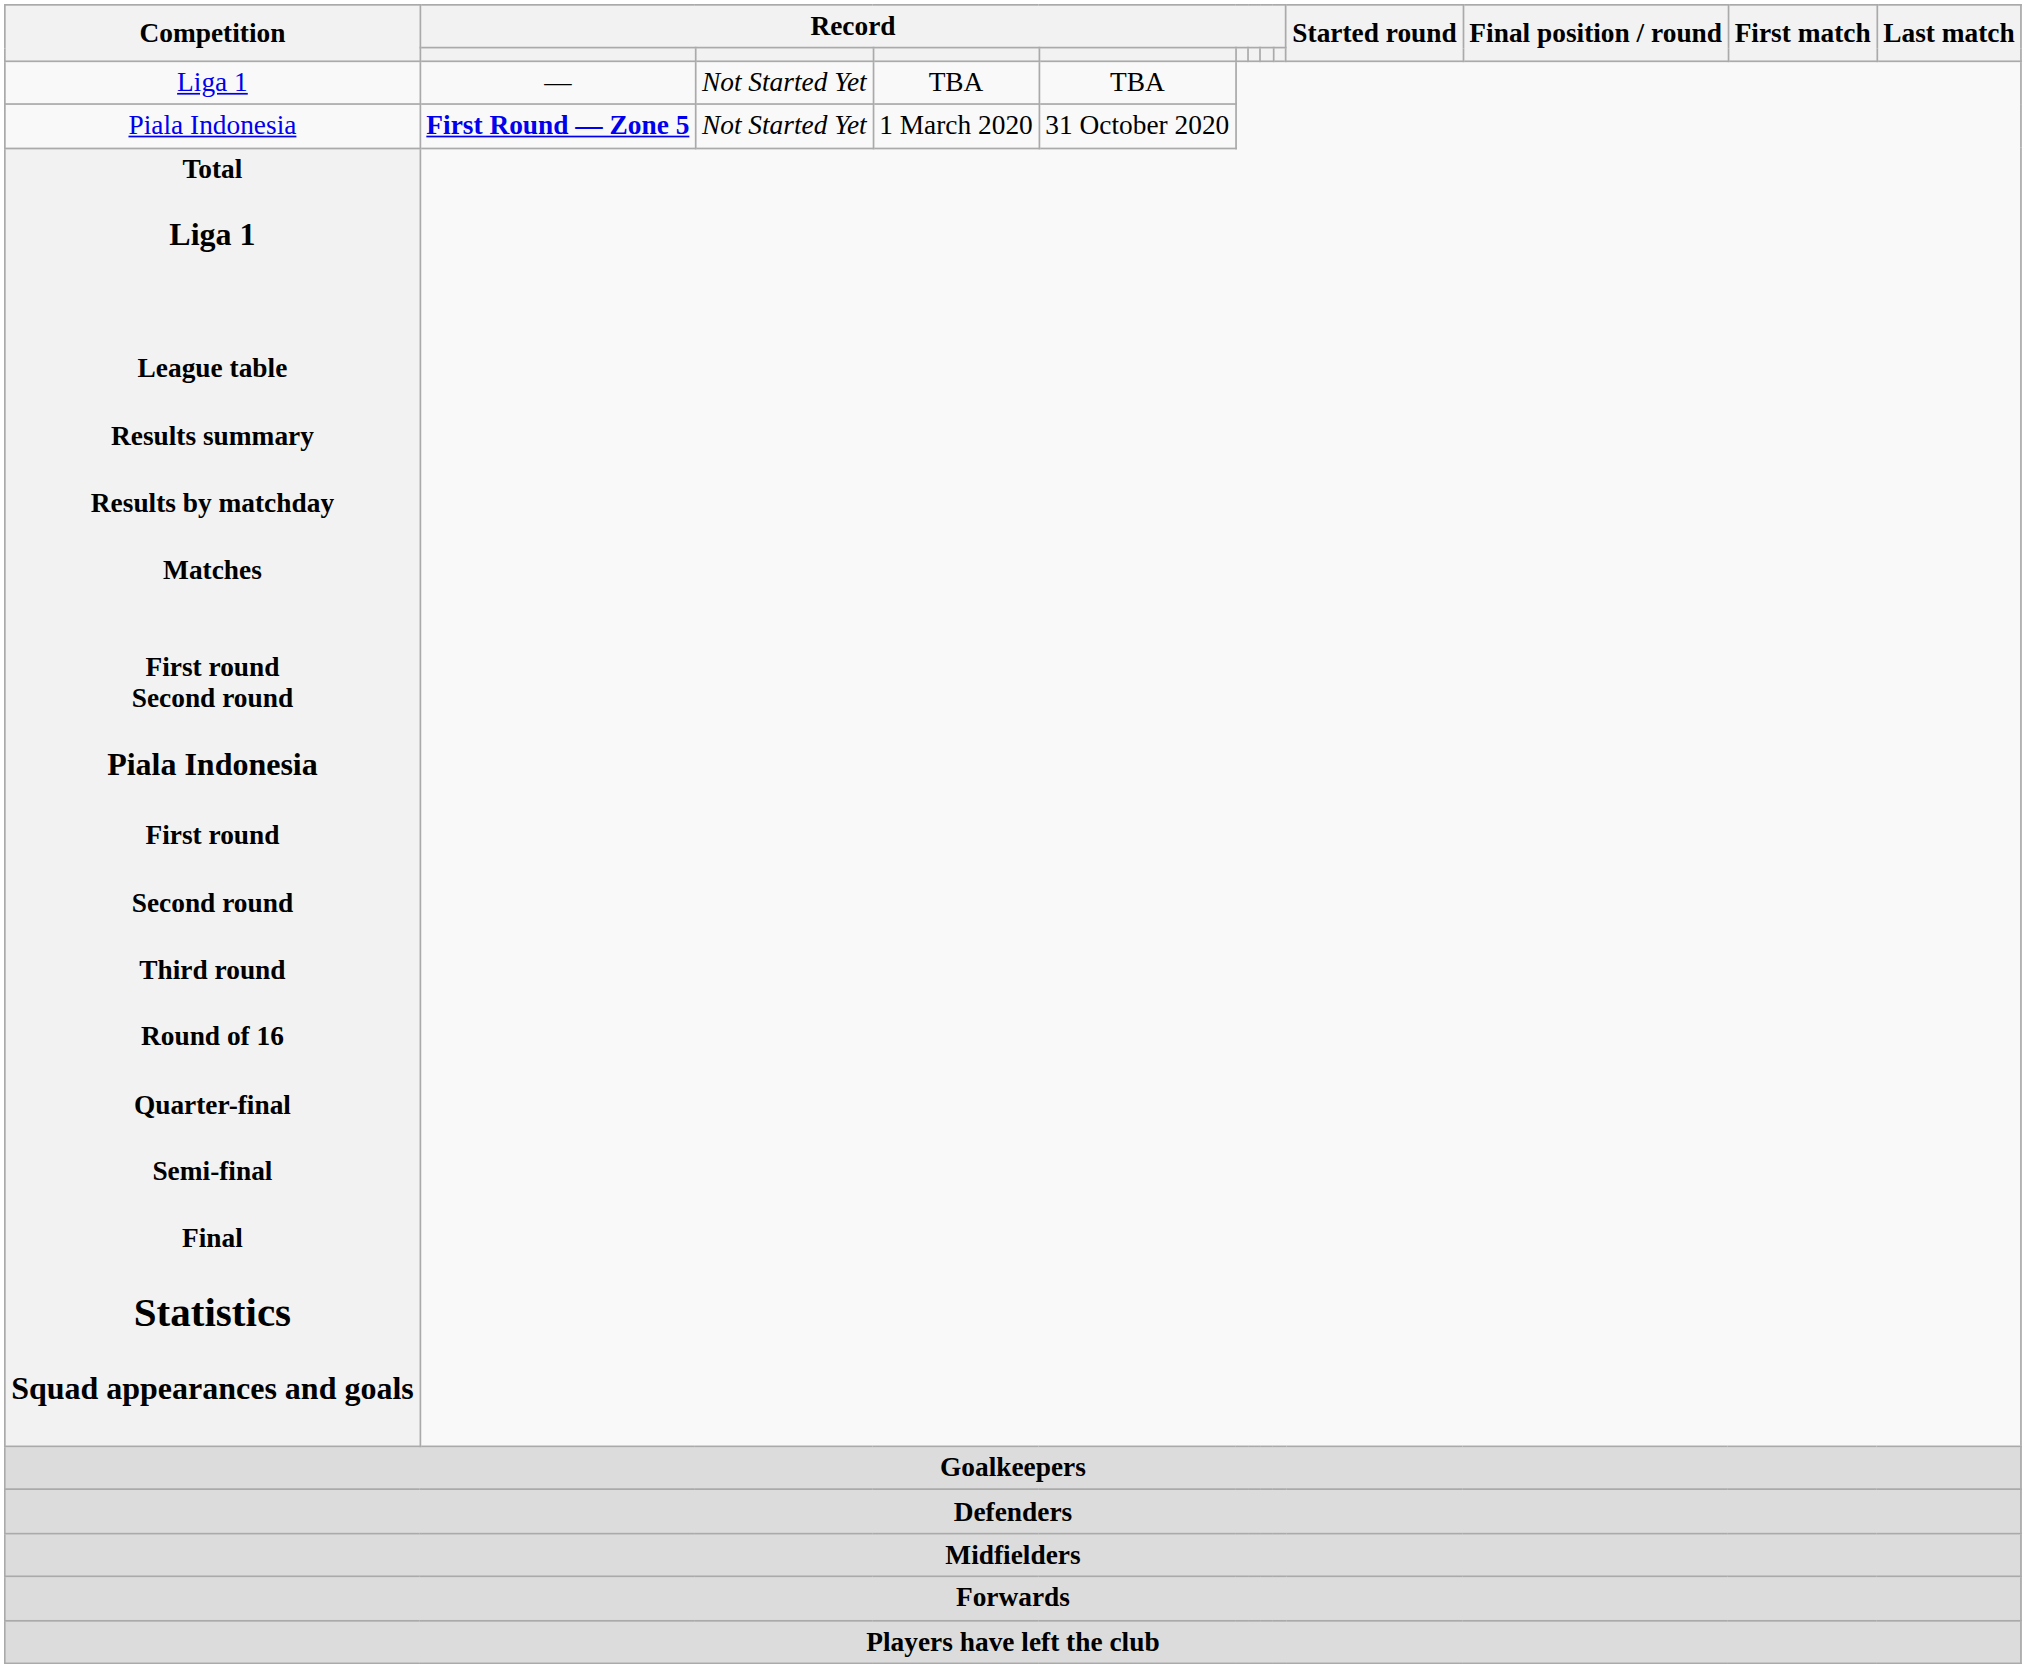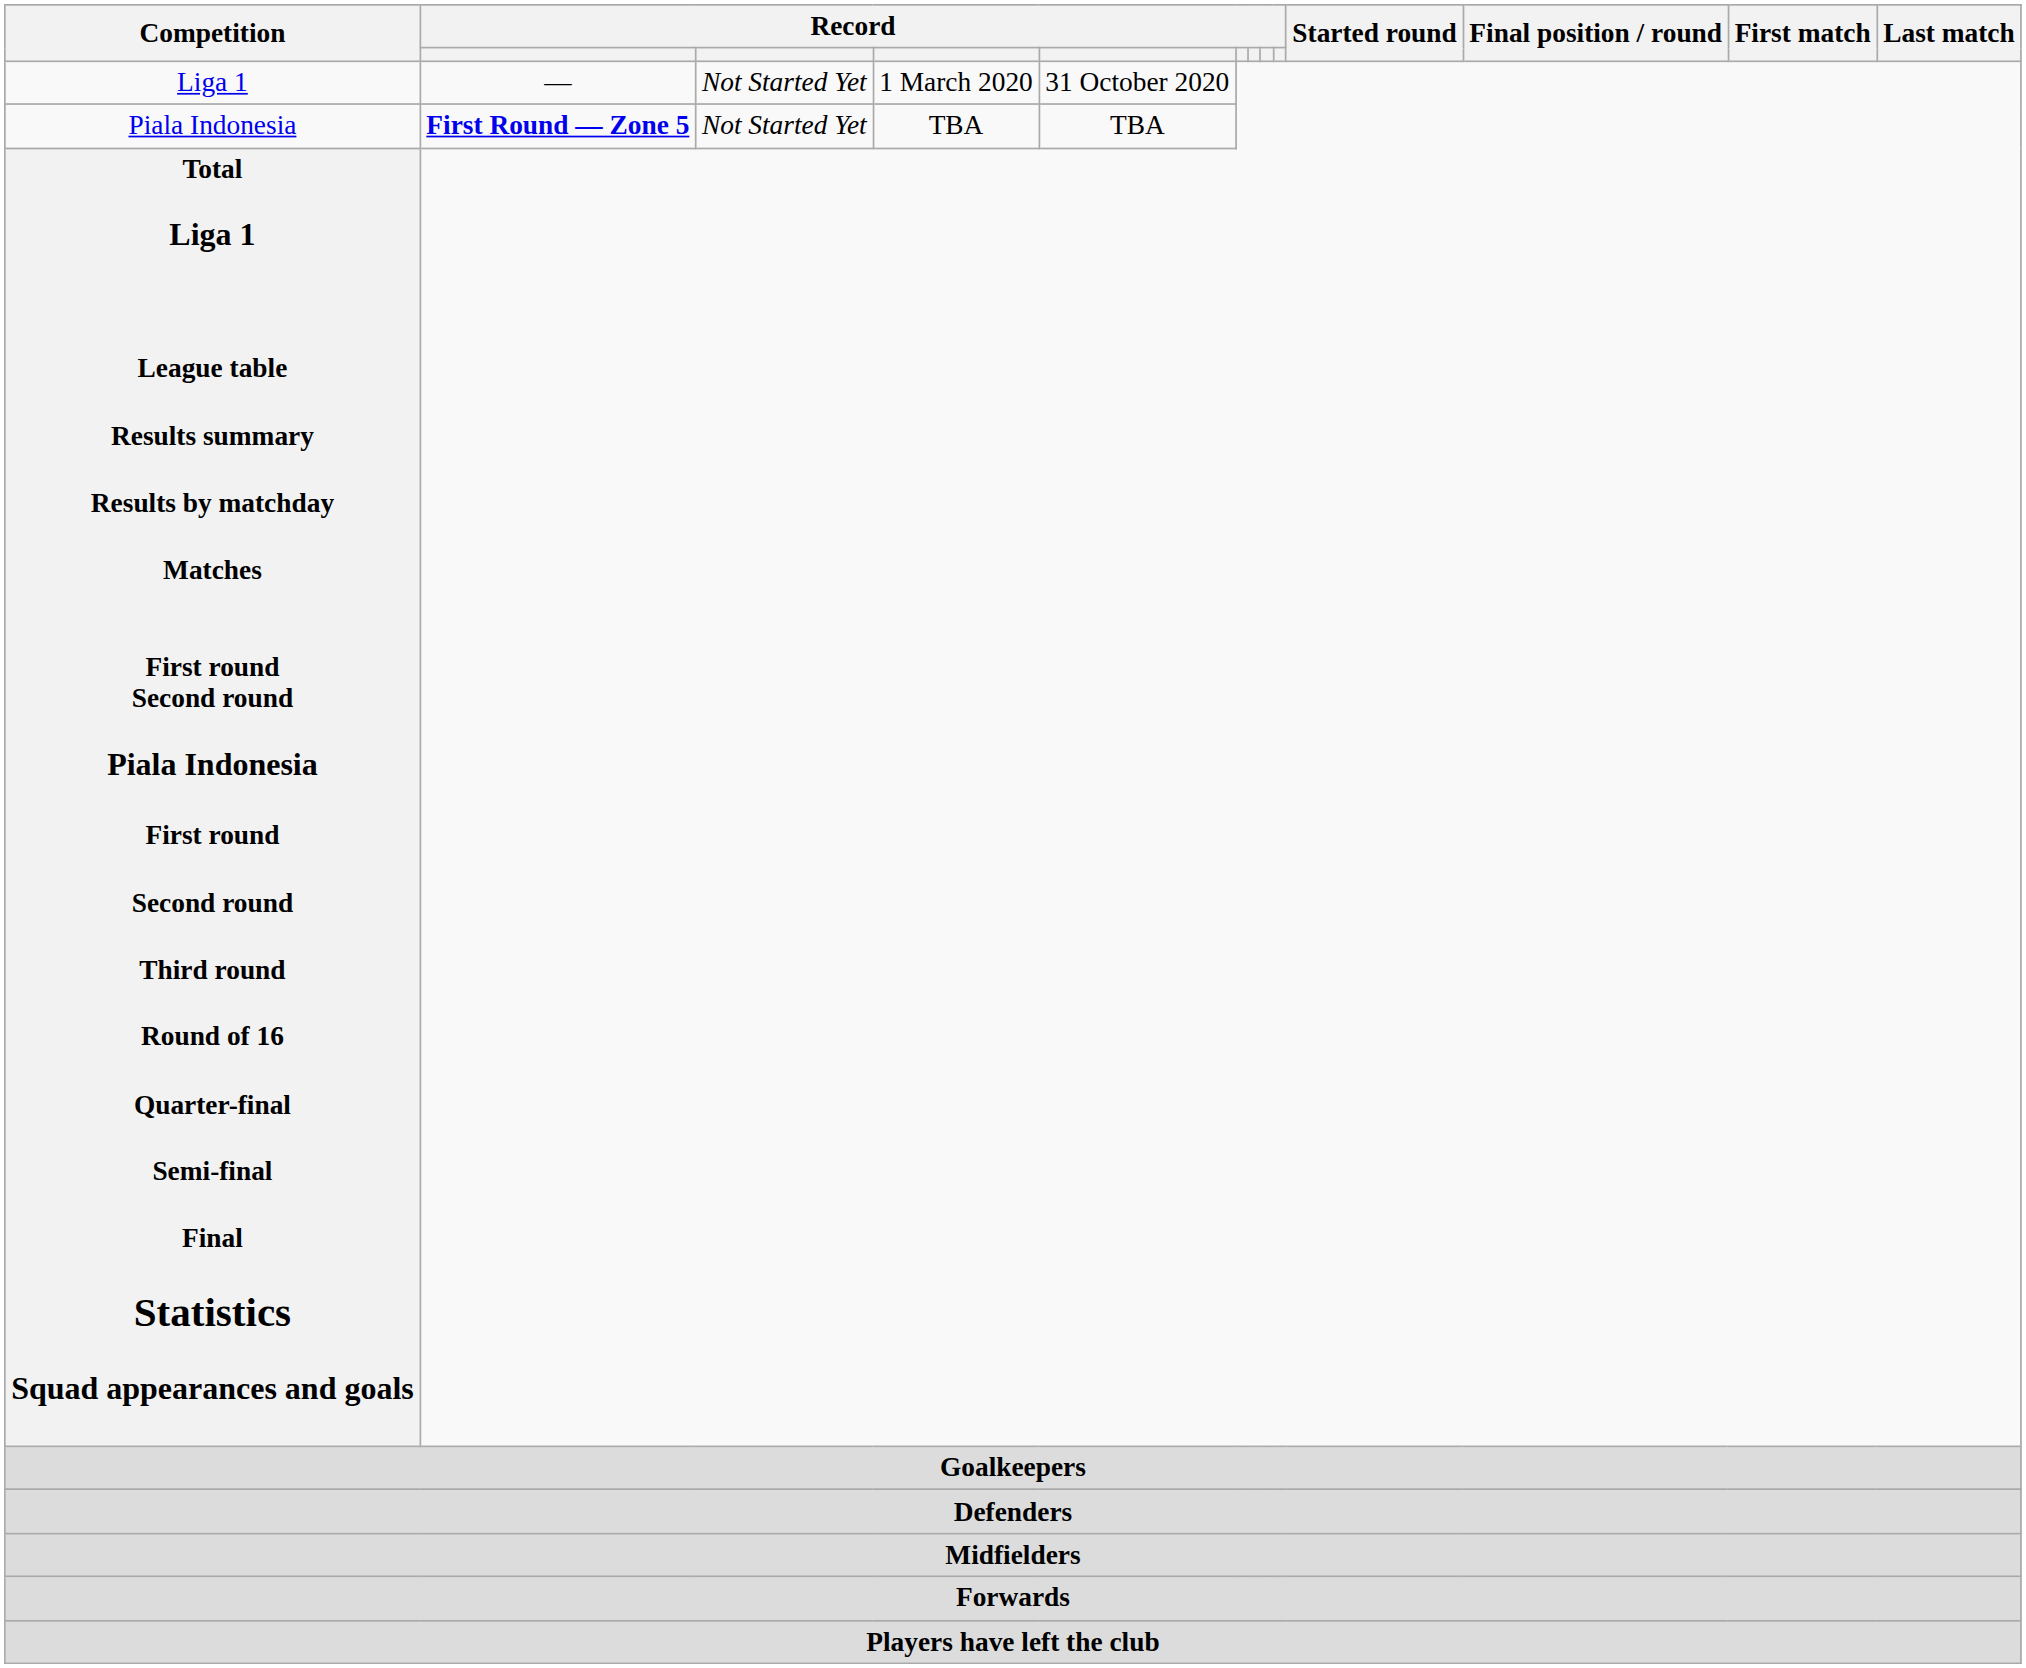(956, 82) TBA -> (956, 82) 1 March 2020
(1137, 82) TBA -> (1137, 82) 31 October 2020
(956, 125) 1 March 2020 -> (956, 125) TBA
(1137, 125) 31 October 2020 -> (1137, 125) TBA
